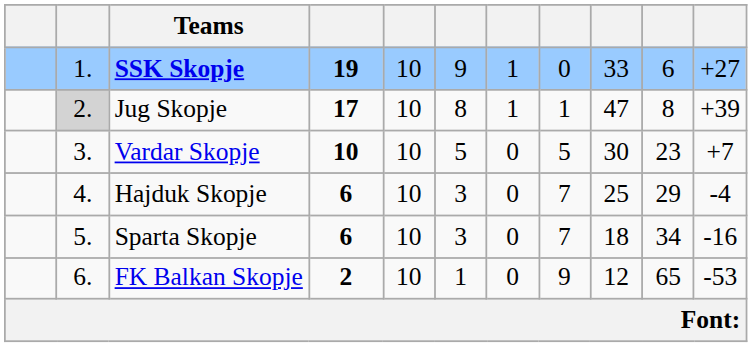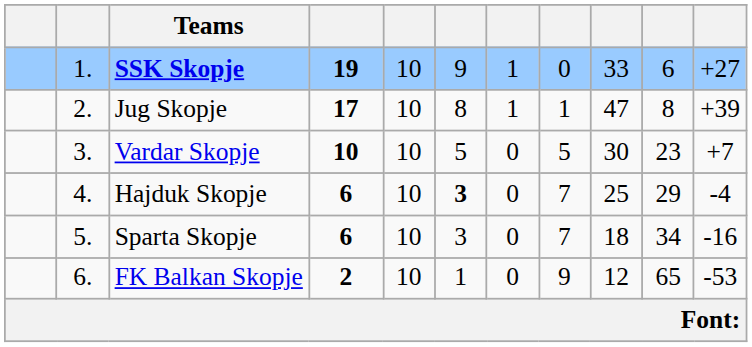(83, 109) lightgrey background -> (83, 109) no background
(461, 194) normal -> (461, 194) bold
